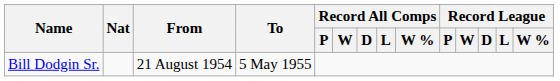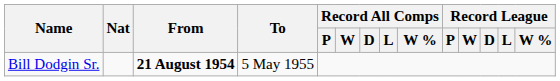(184, 64) normal -> (186, 64) bold
